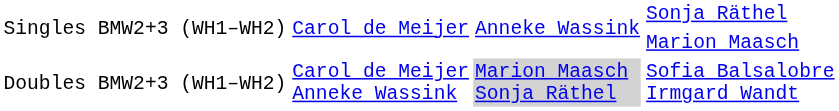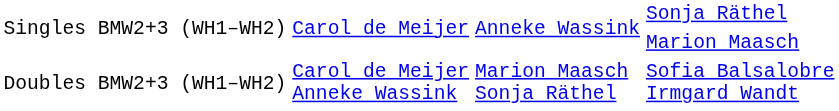(552, 83) lightgrey background -> (552, 83) no background
